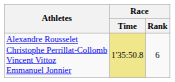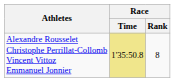(158, 55) 6 -> (158, 55) 8
